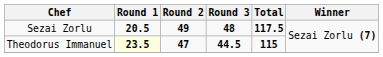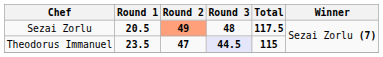(183, 28) no background -> (183, 28) lightsalmon background
(138, 44) lightyellow background -> (138, 44) no background
(229, 44) no background -> (229, 44) lavender background
